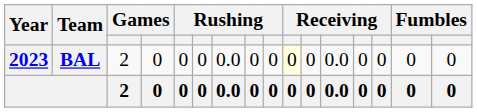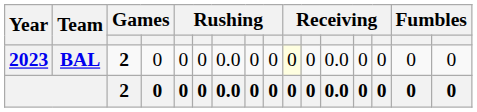(124, 59) normal -> (124, 59) bold
